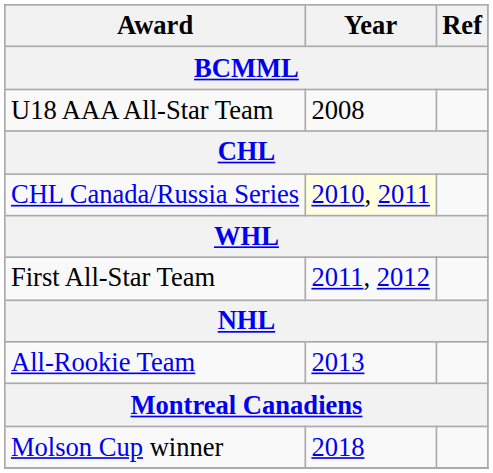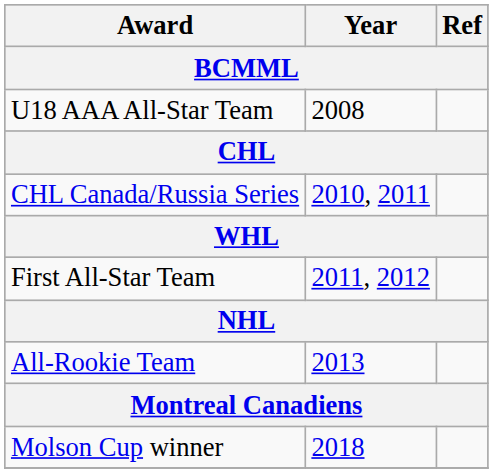(371, 194) lightyellow background -> (371, 194) no background
